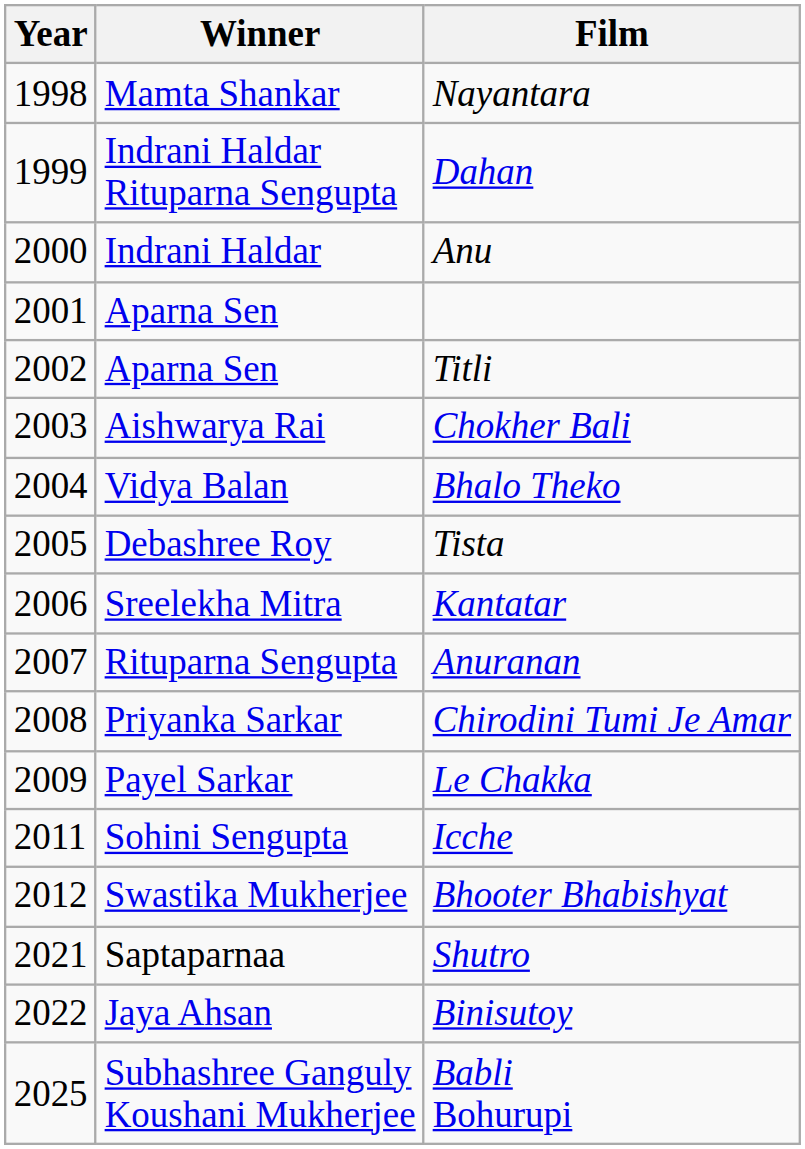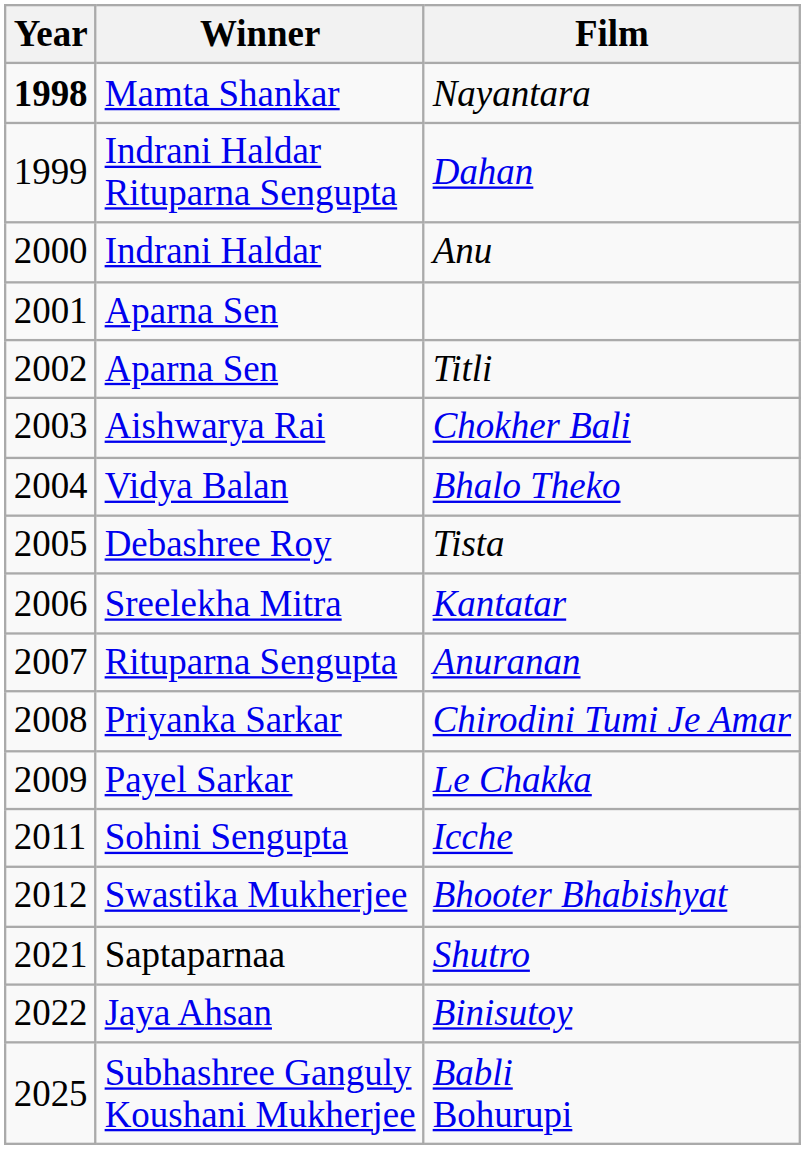(51, 92) normal -> (51, 92) bold
